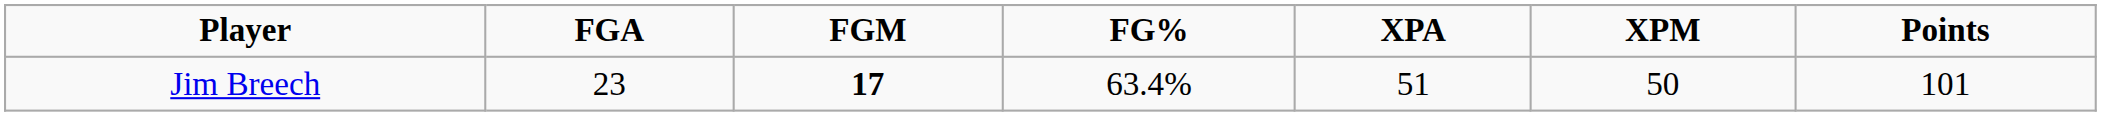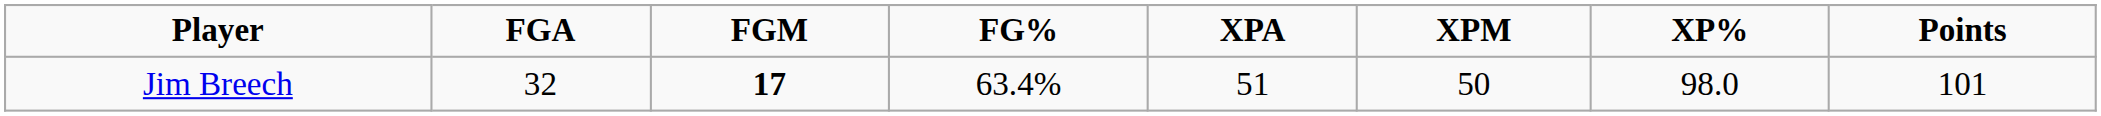+ column: (1710, 30)
(609, 83) 23 -> (540, 83) 32
